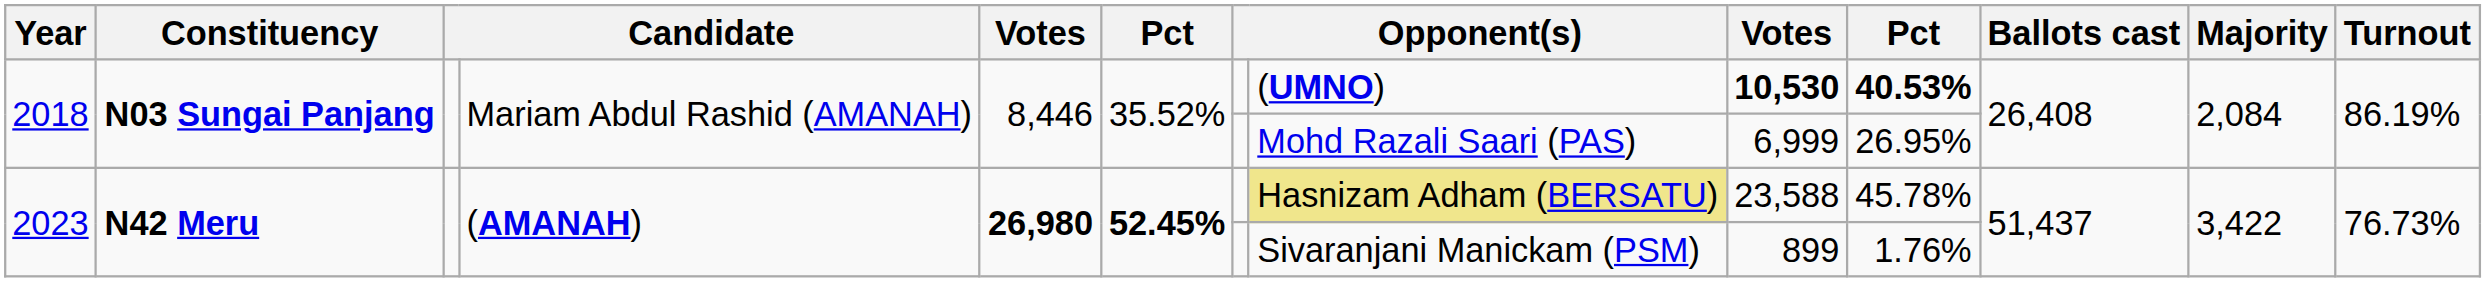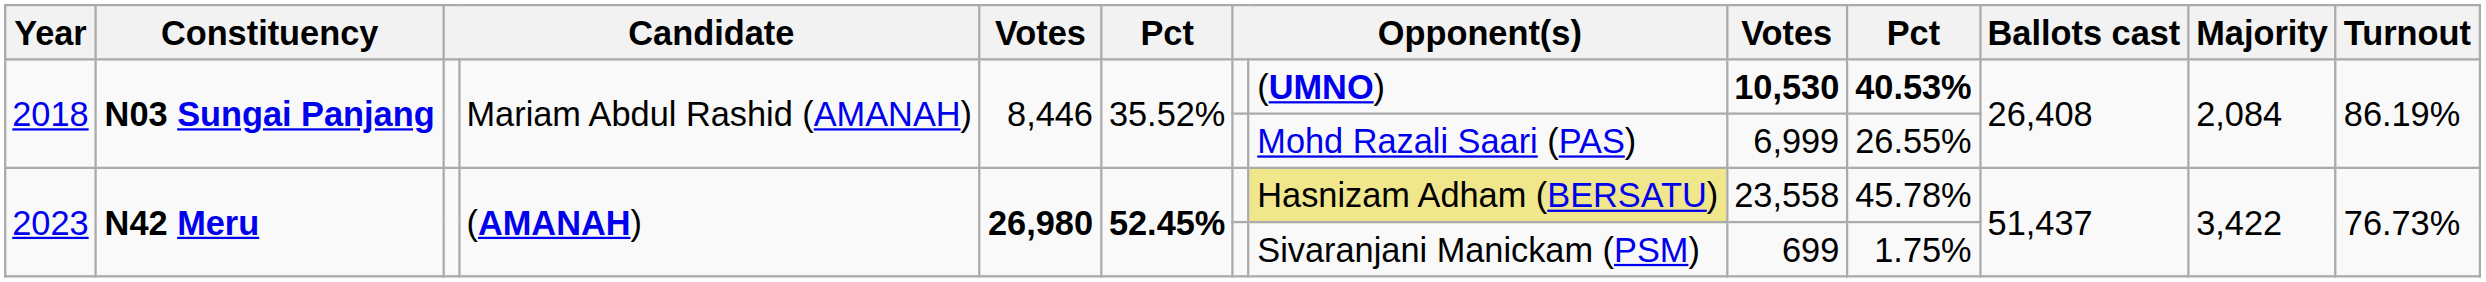(1913, 141) 26.95% -> (1913, 141) 26.55%
(1787, 195) 23,588 -> (1787, 195) 23,558
(1811, 250) 899 -> (1811, 250) 699
(1923, 250) 1.76% -> (1923, 250) 1.75%
